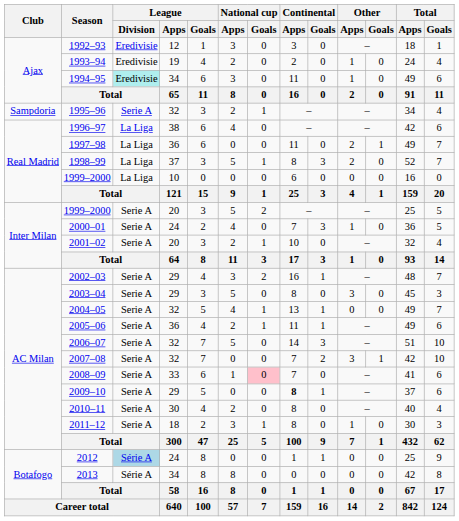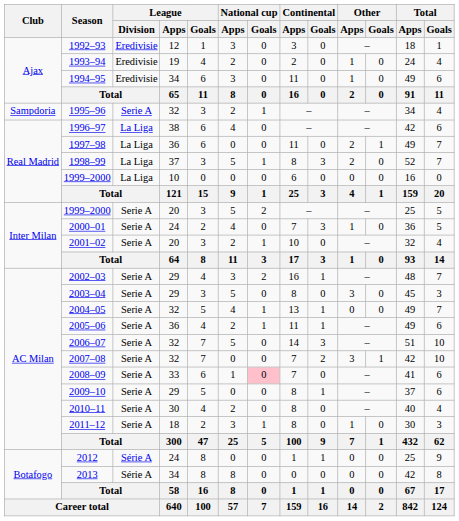(136, 78) paleturquoise background -> (136, 78) no background
(294, 392) bold -> (294, 392) normal
(136, 458) lightblue background -> (136, 458) no background
